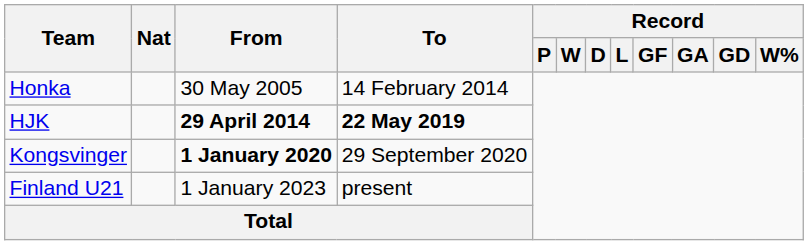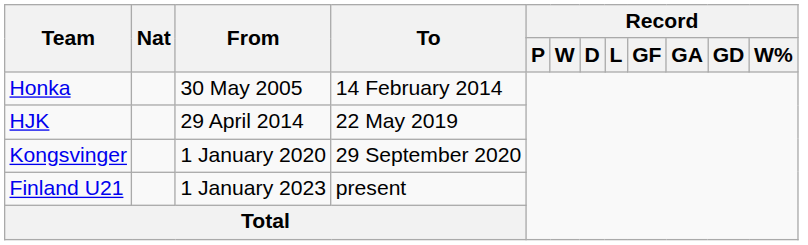(245, 121) bold -> (242, 121) normal
(403, 121) bold -> (397, 121) normal
(256, 155) bold -> (253, 155) normal
